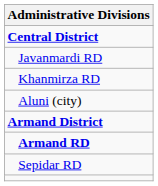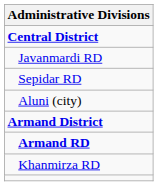(59, 79) Khanmirza RD -> (50, 79) Sepidar RD
(50, 164) Sepidar RD -> (59, 164) Khanmirza RD
